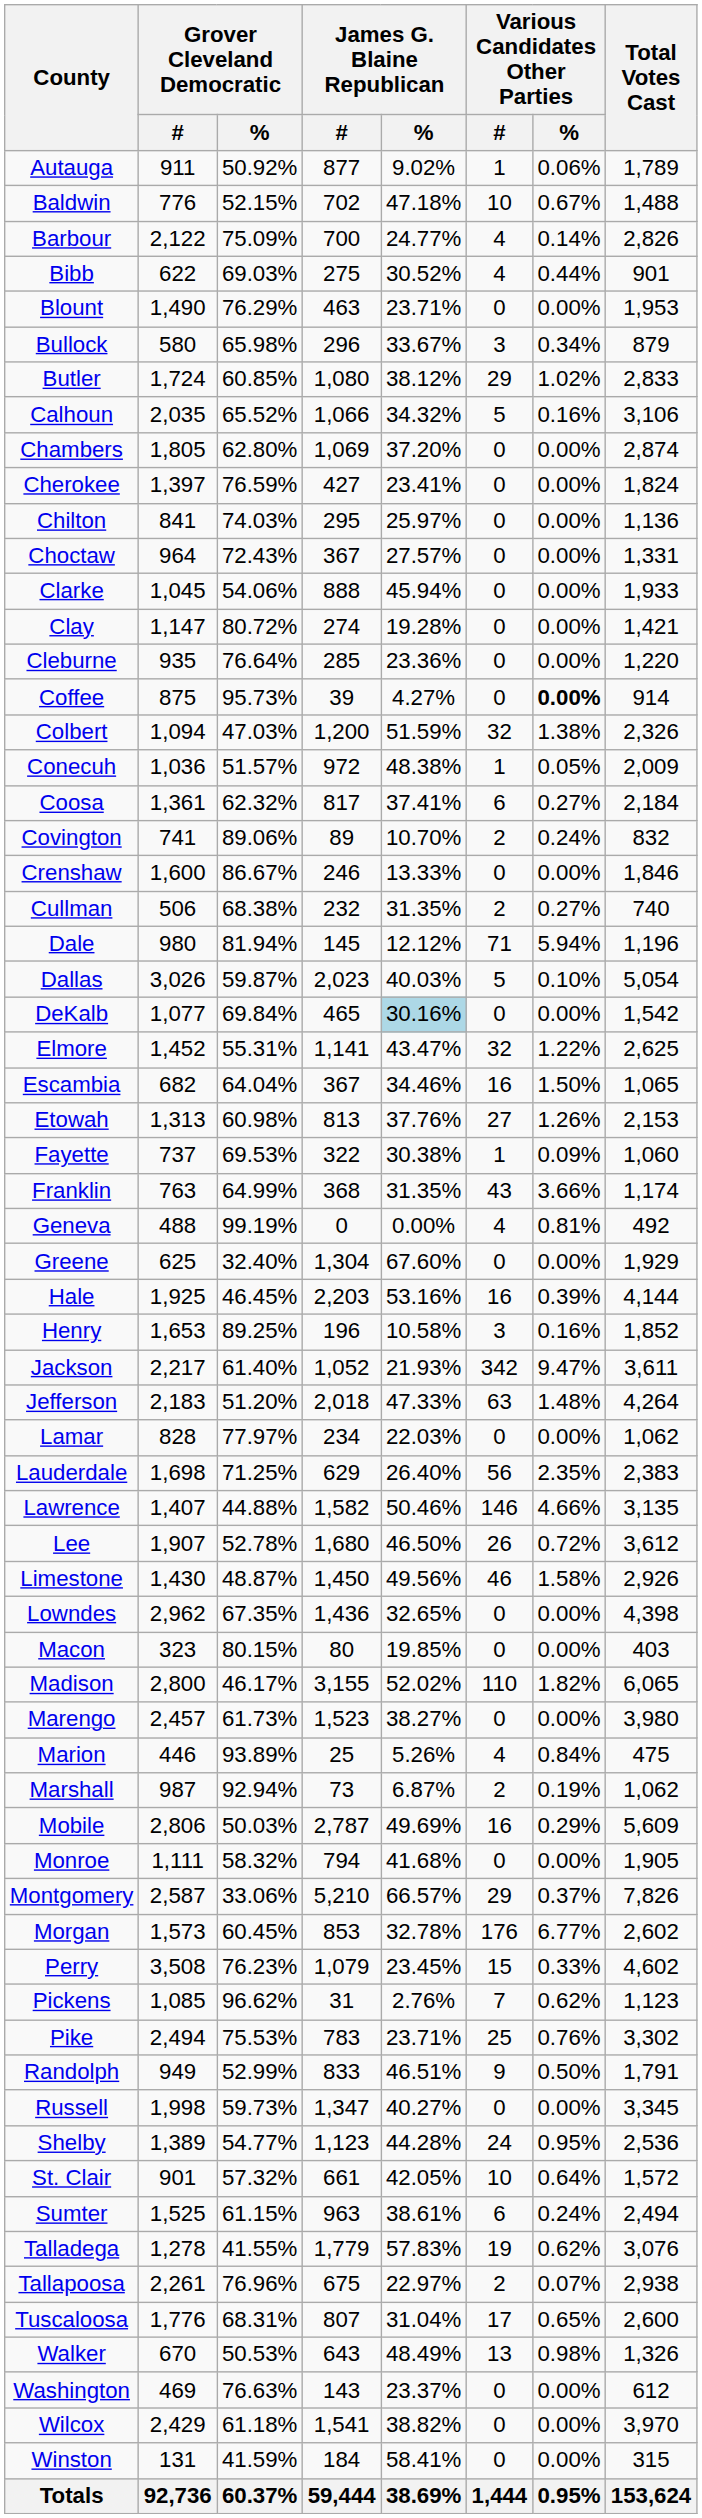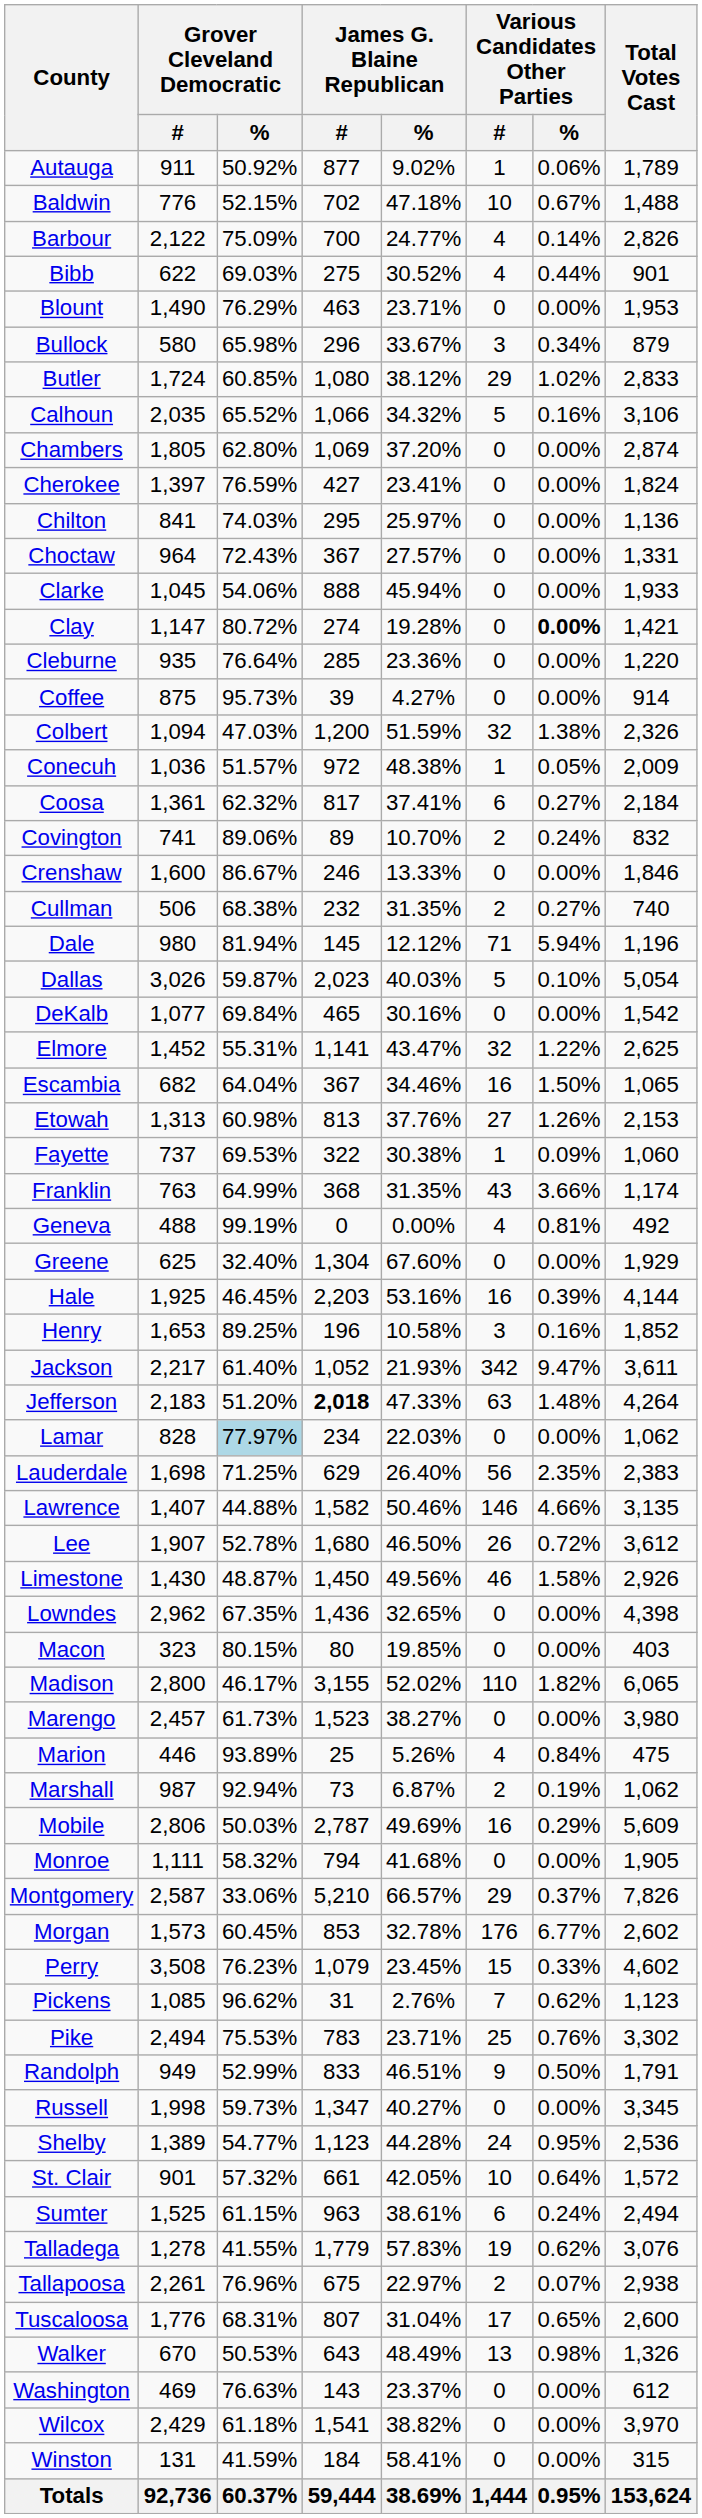(569, 626) normal -> (569, 626) bold
(569, 696) bold -> (569, 696) normal
(424, 1014) lightblue background -> (424, 1014) no background
(342, 1402) normal -> (342, 1402) bold
(260, 1437) no background -> (260, 1437) lightblue background
